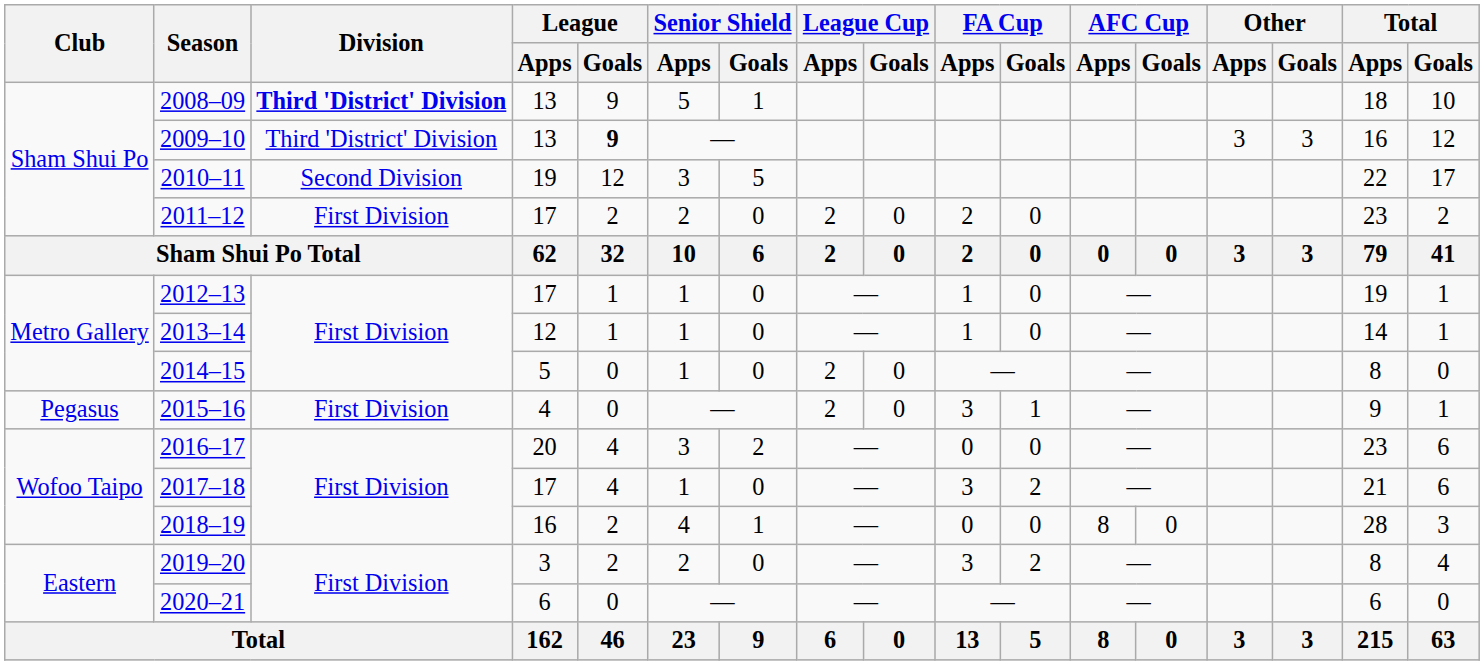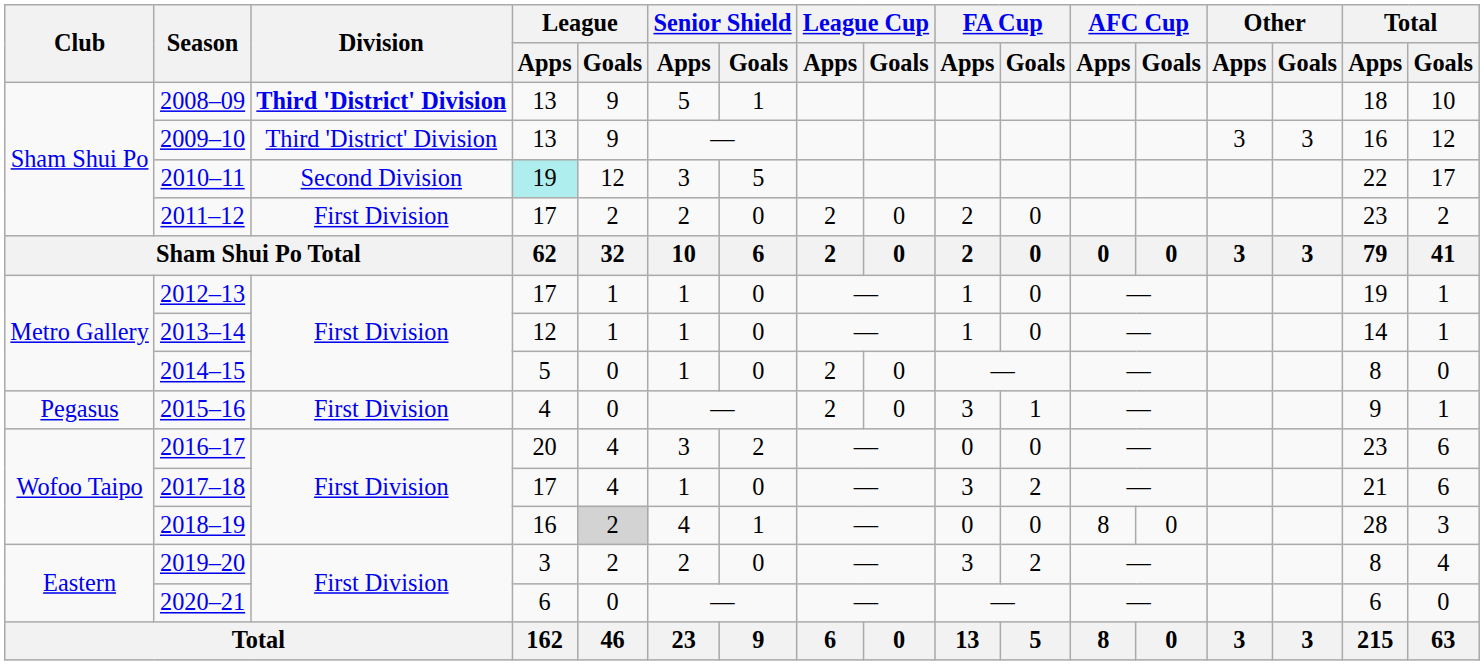(613, 139) bold -> (613, 139) normal
(545, 178) no background -> (545, 178) paleturquoise background
(613, 525) no background -> (613, 525) lightgrey background
